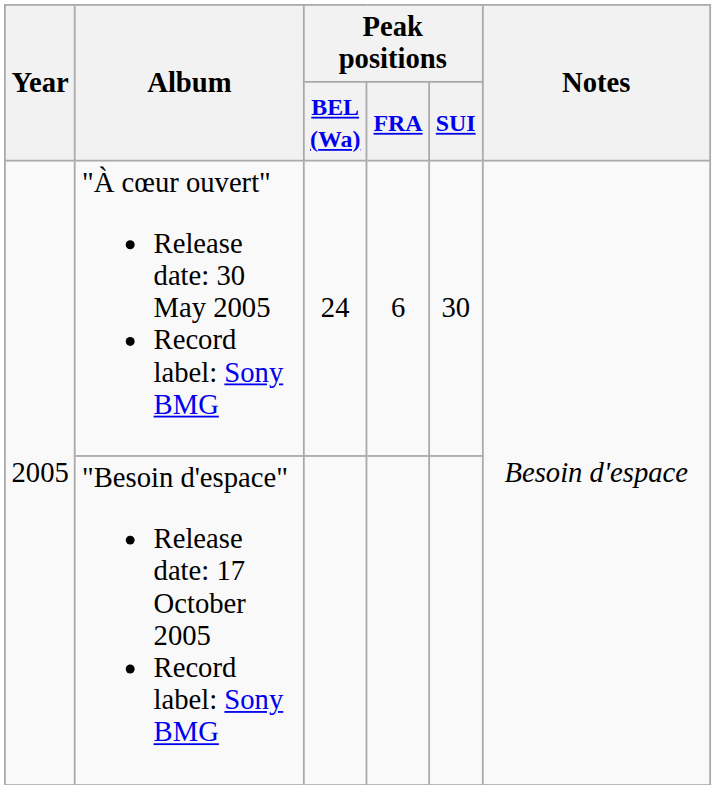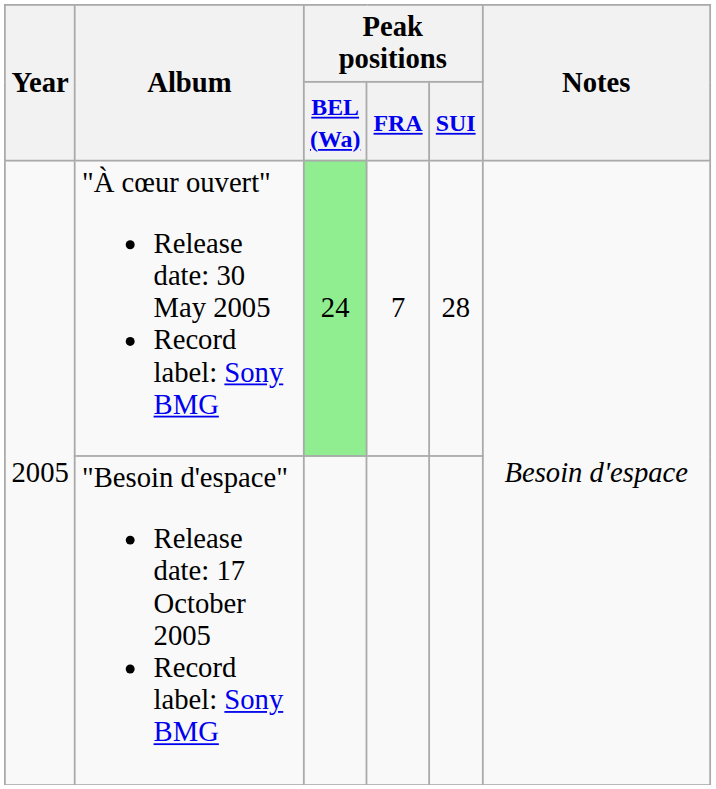(335, 307) no background -> (335, 307) lightgreen background
(398, 307) 6 -> (398, 307) 7
(456, 307) 30 -> (456, 307) 28
